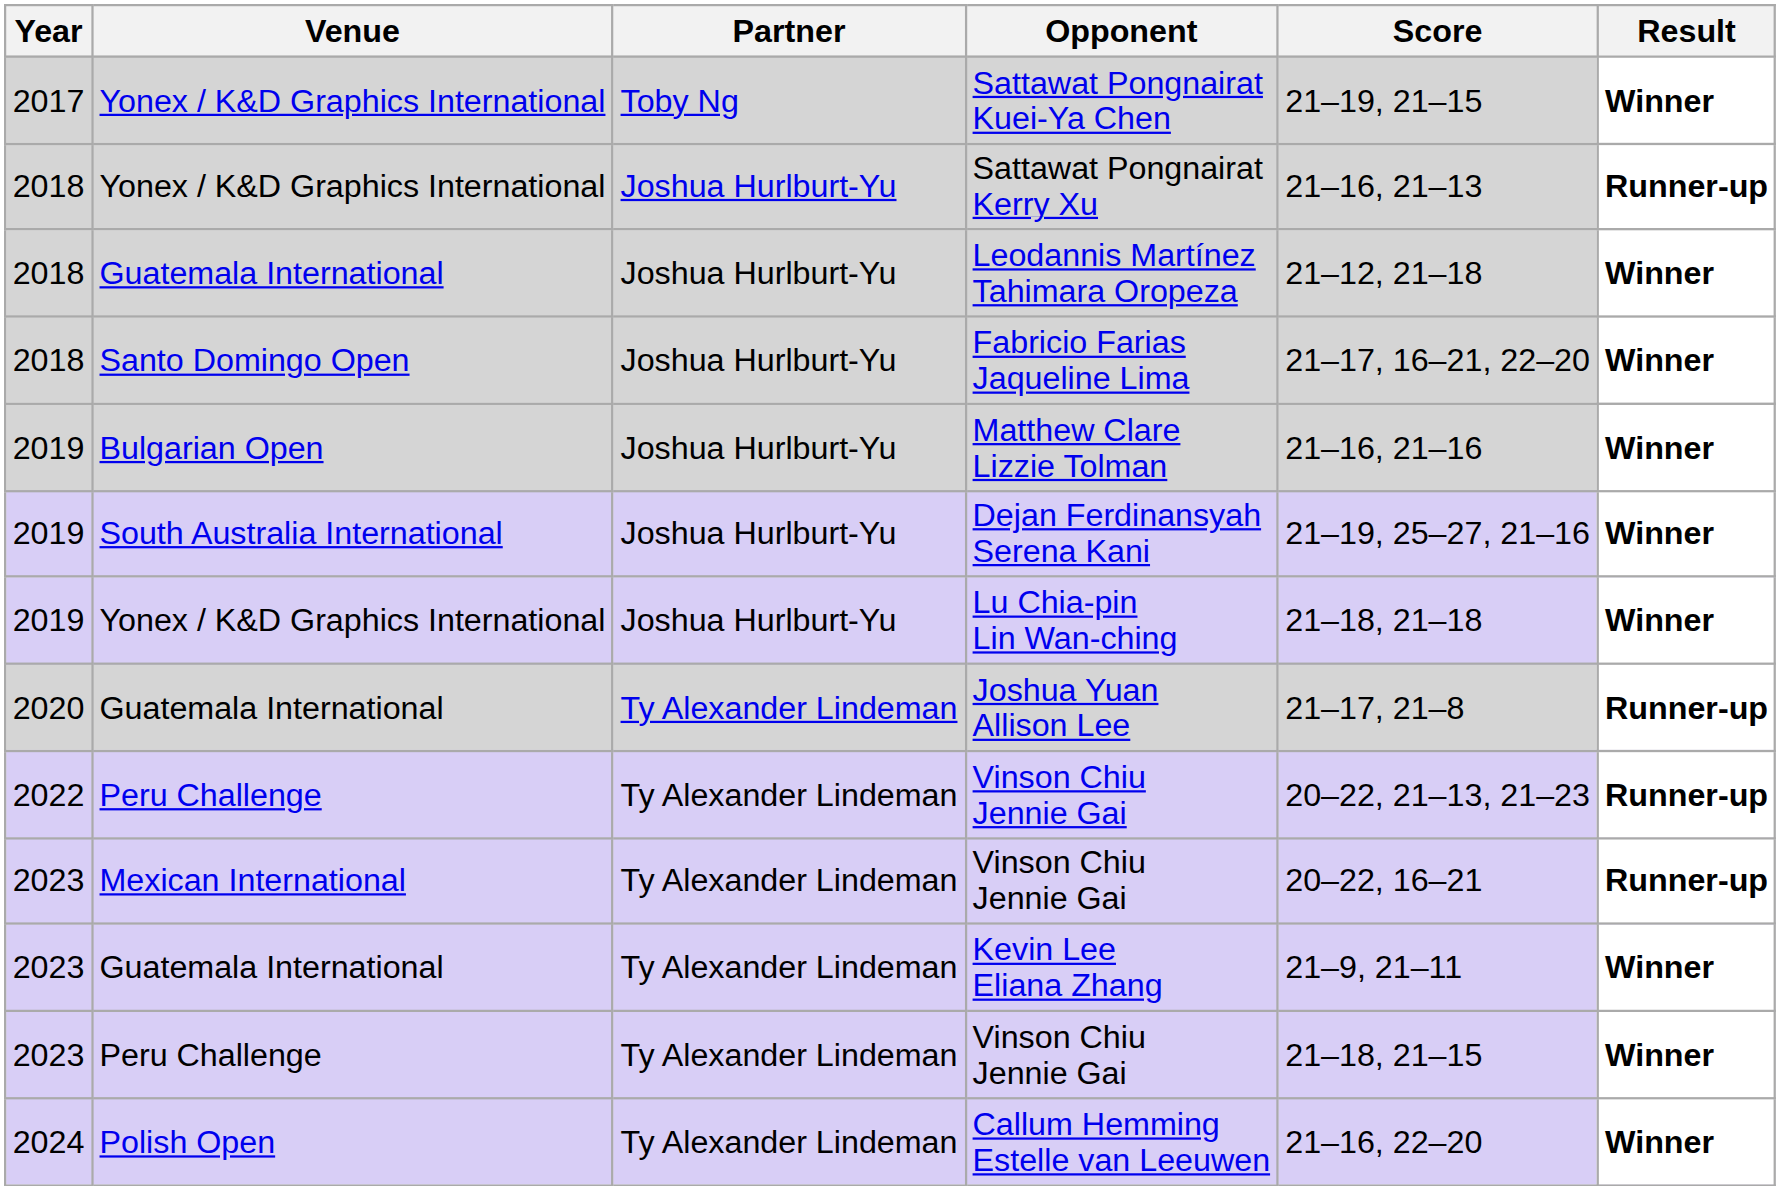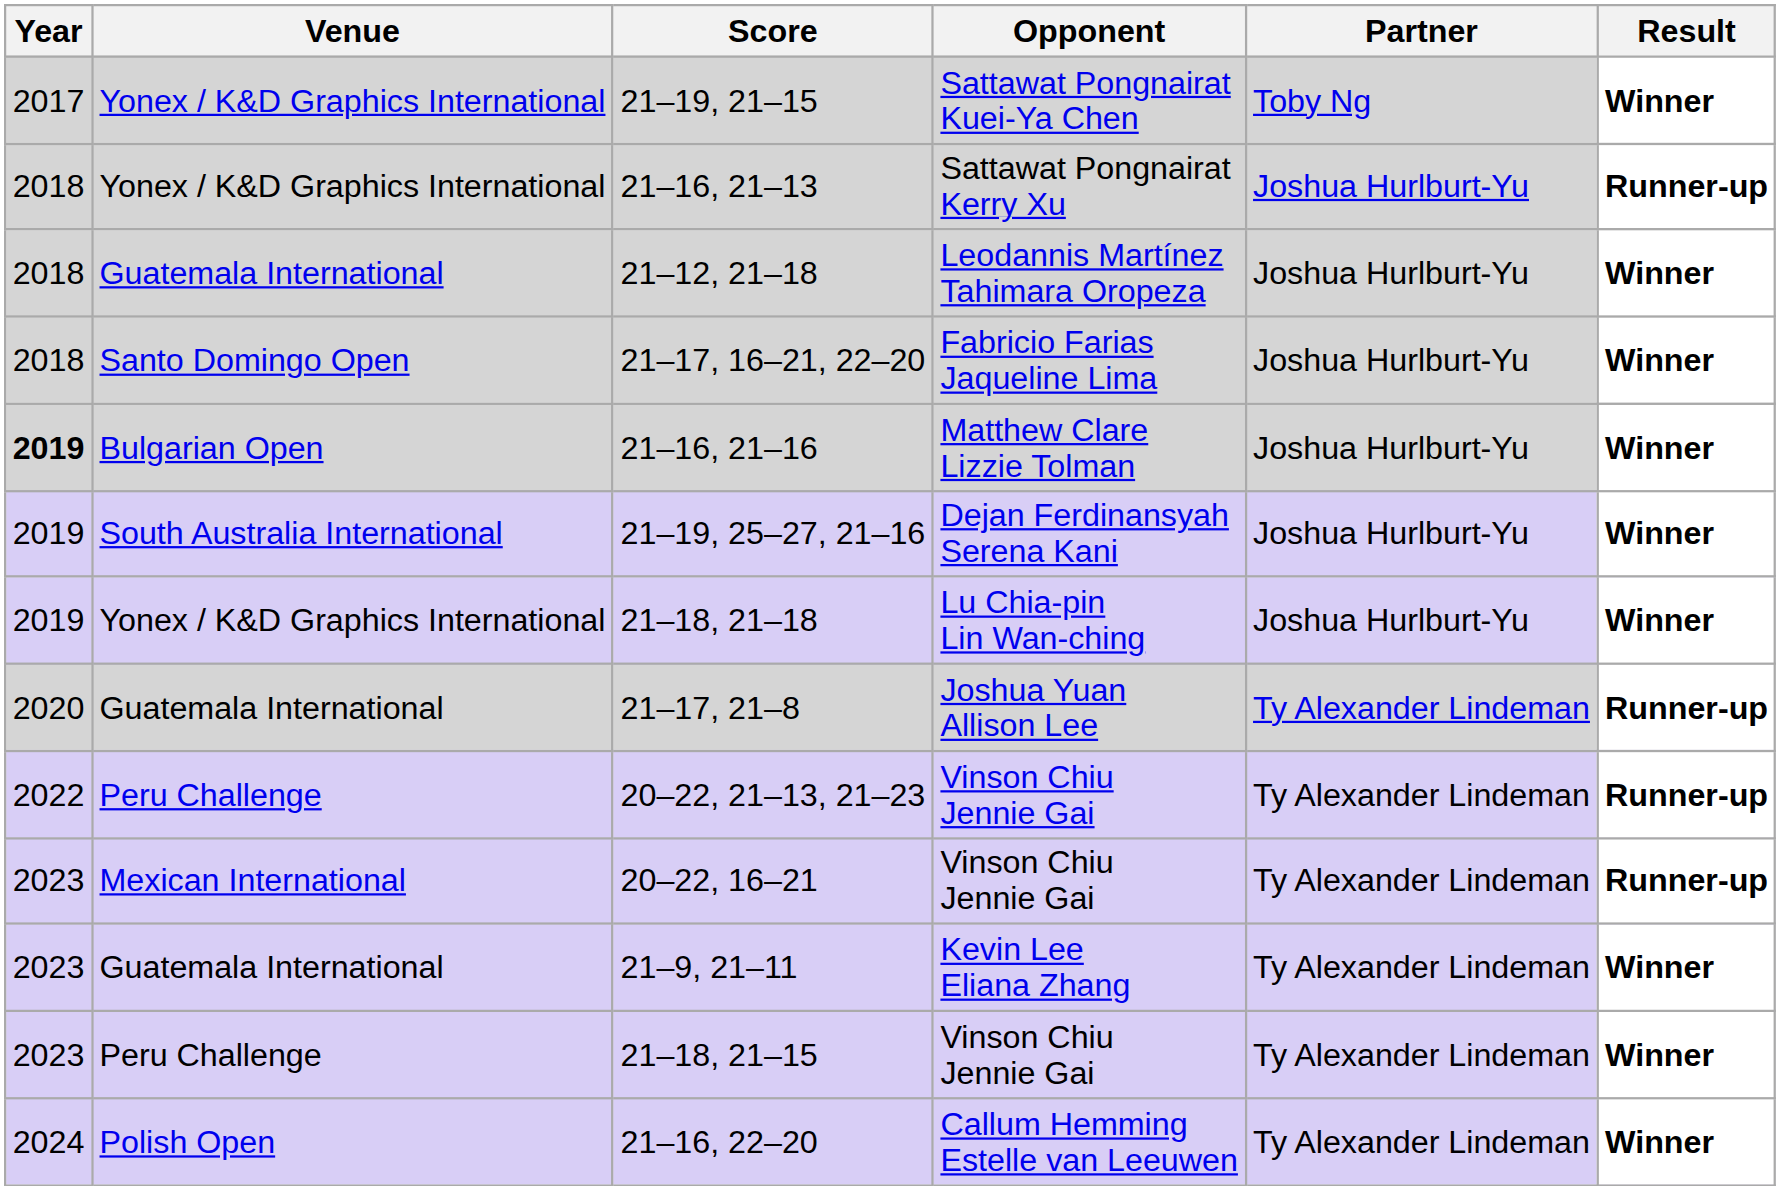columns swapped: (789, 31) <-> (1438, 31)
(49, 447) normal -> (49, 447) bold
